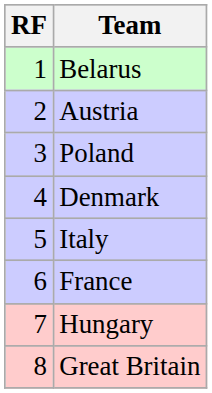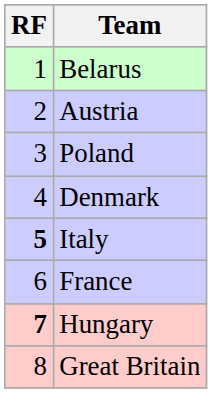(40, 238) normal -> (40, 238) bold
(40, 324) normal -> (40, 324) bold
